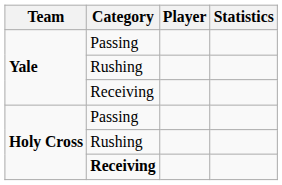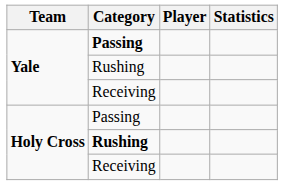(114, 42) normal -> (117, 42) bold
(116, 141) normal -> (120, 141) bold
(123, 166) bold -> (124, 166) normal
